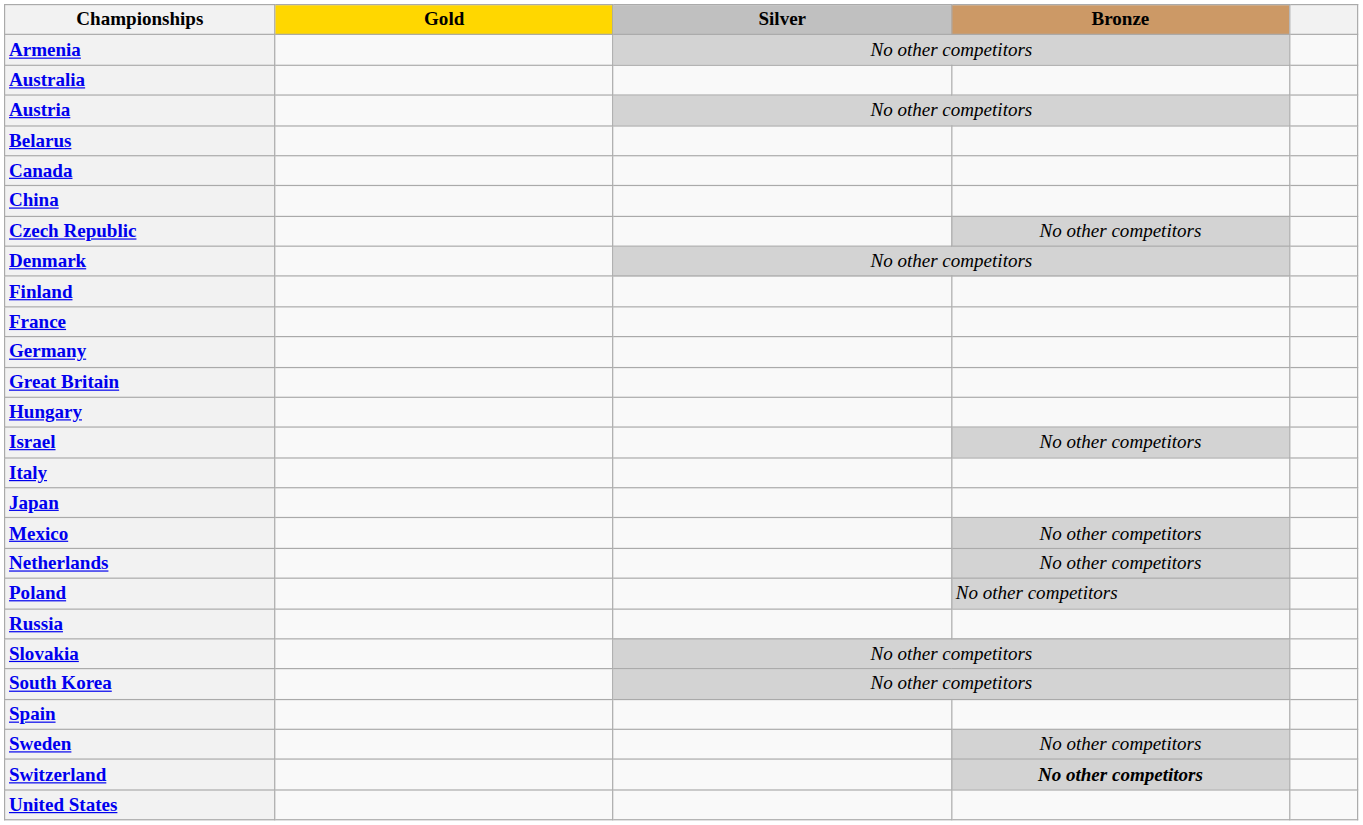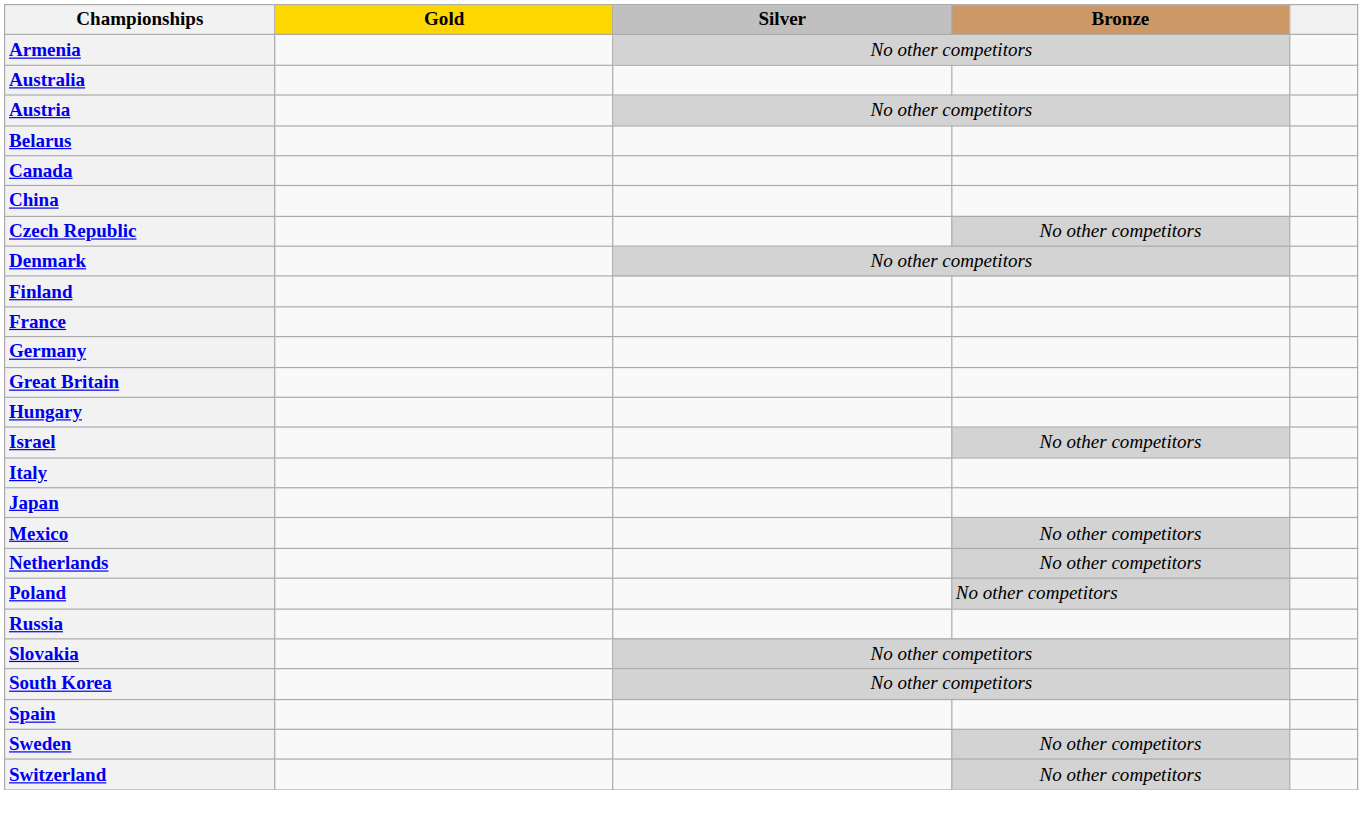(1120, 774) bold -> (1120, 774) normal
- row: (63, 804)
